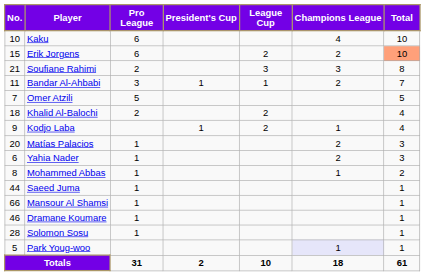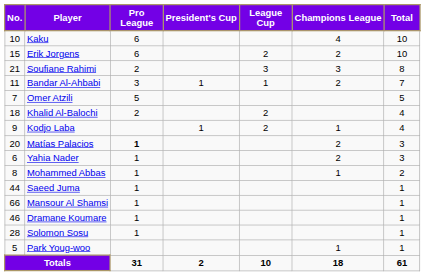(402, 54) lightsalmon background -> (402, 54) no background
(137, 143) normal -> (137, 143) bold
(338, 248) lavender background -> (338, 248) no background
